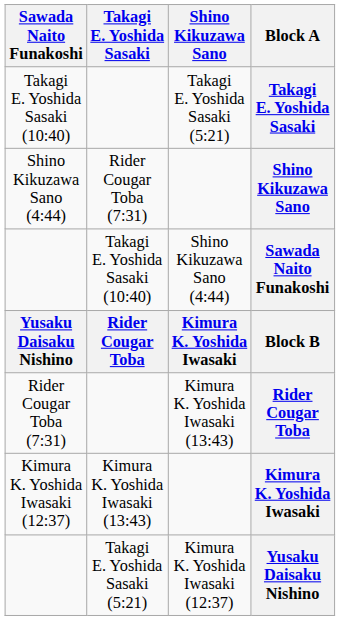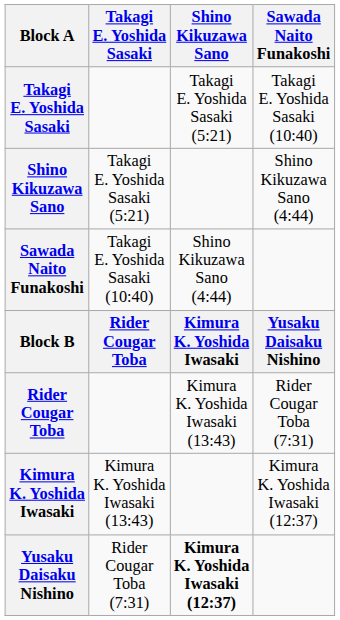columns swapped: (293, 35) <-> (46, 35)
(127, 188) Rider Cougar Toba (7:31) -> (129, 188) Takagi E. Yoshida Sasaki (5:21)
(127, 574) Takagi E. Yoshida Sasaki (5:21) -> (129, 574) Rider Cougar Toba (7:31)
(209, 574) normal -> (212, 574) bold
